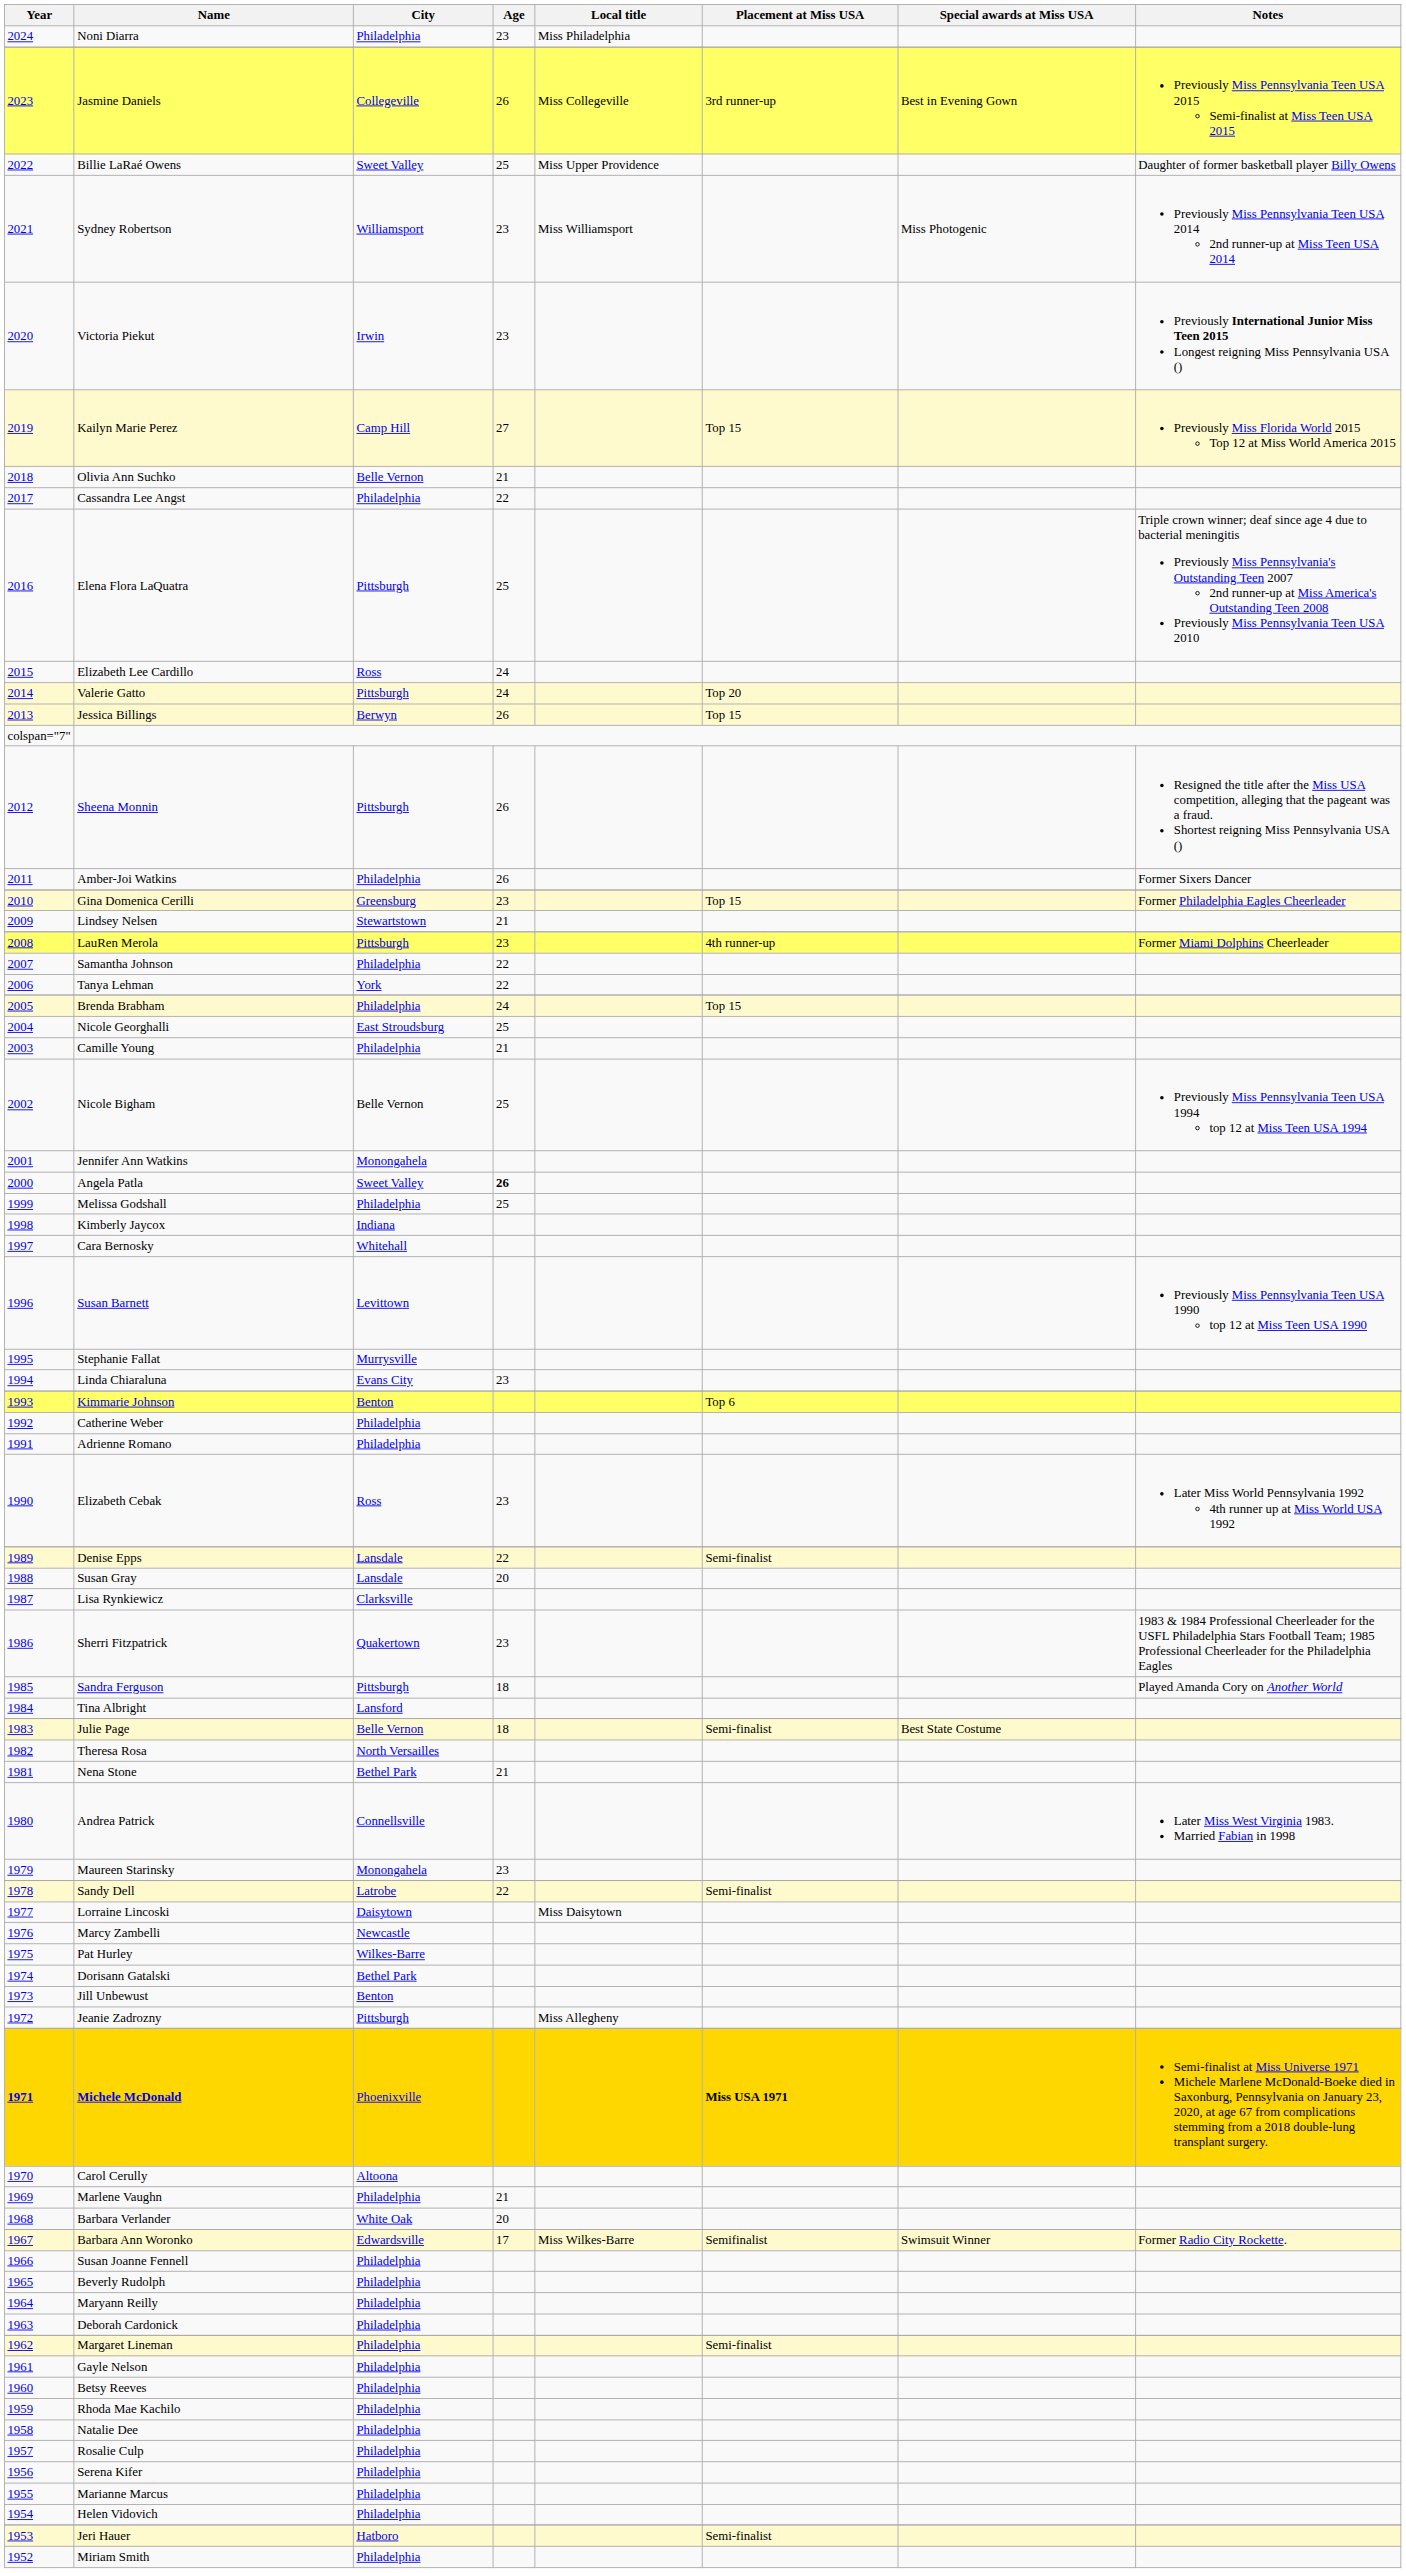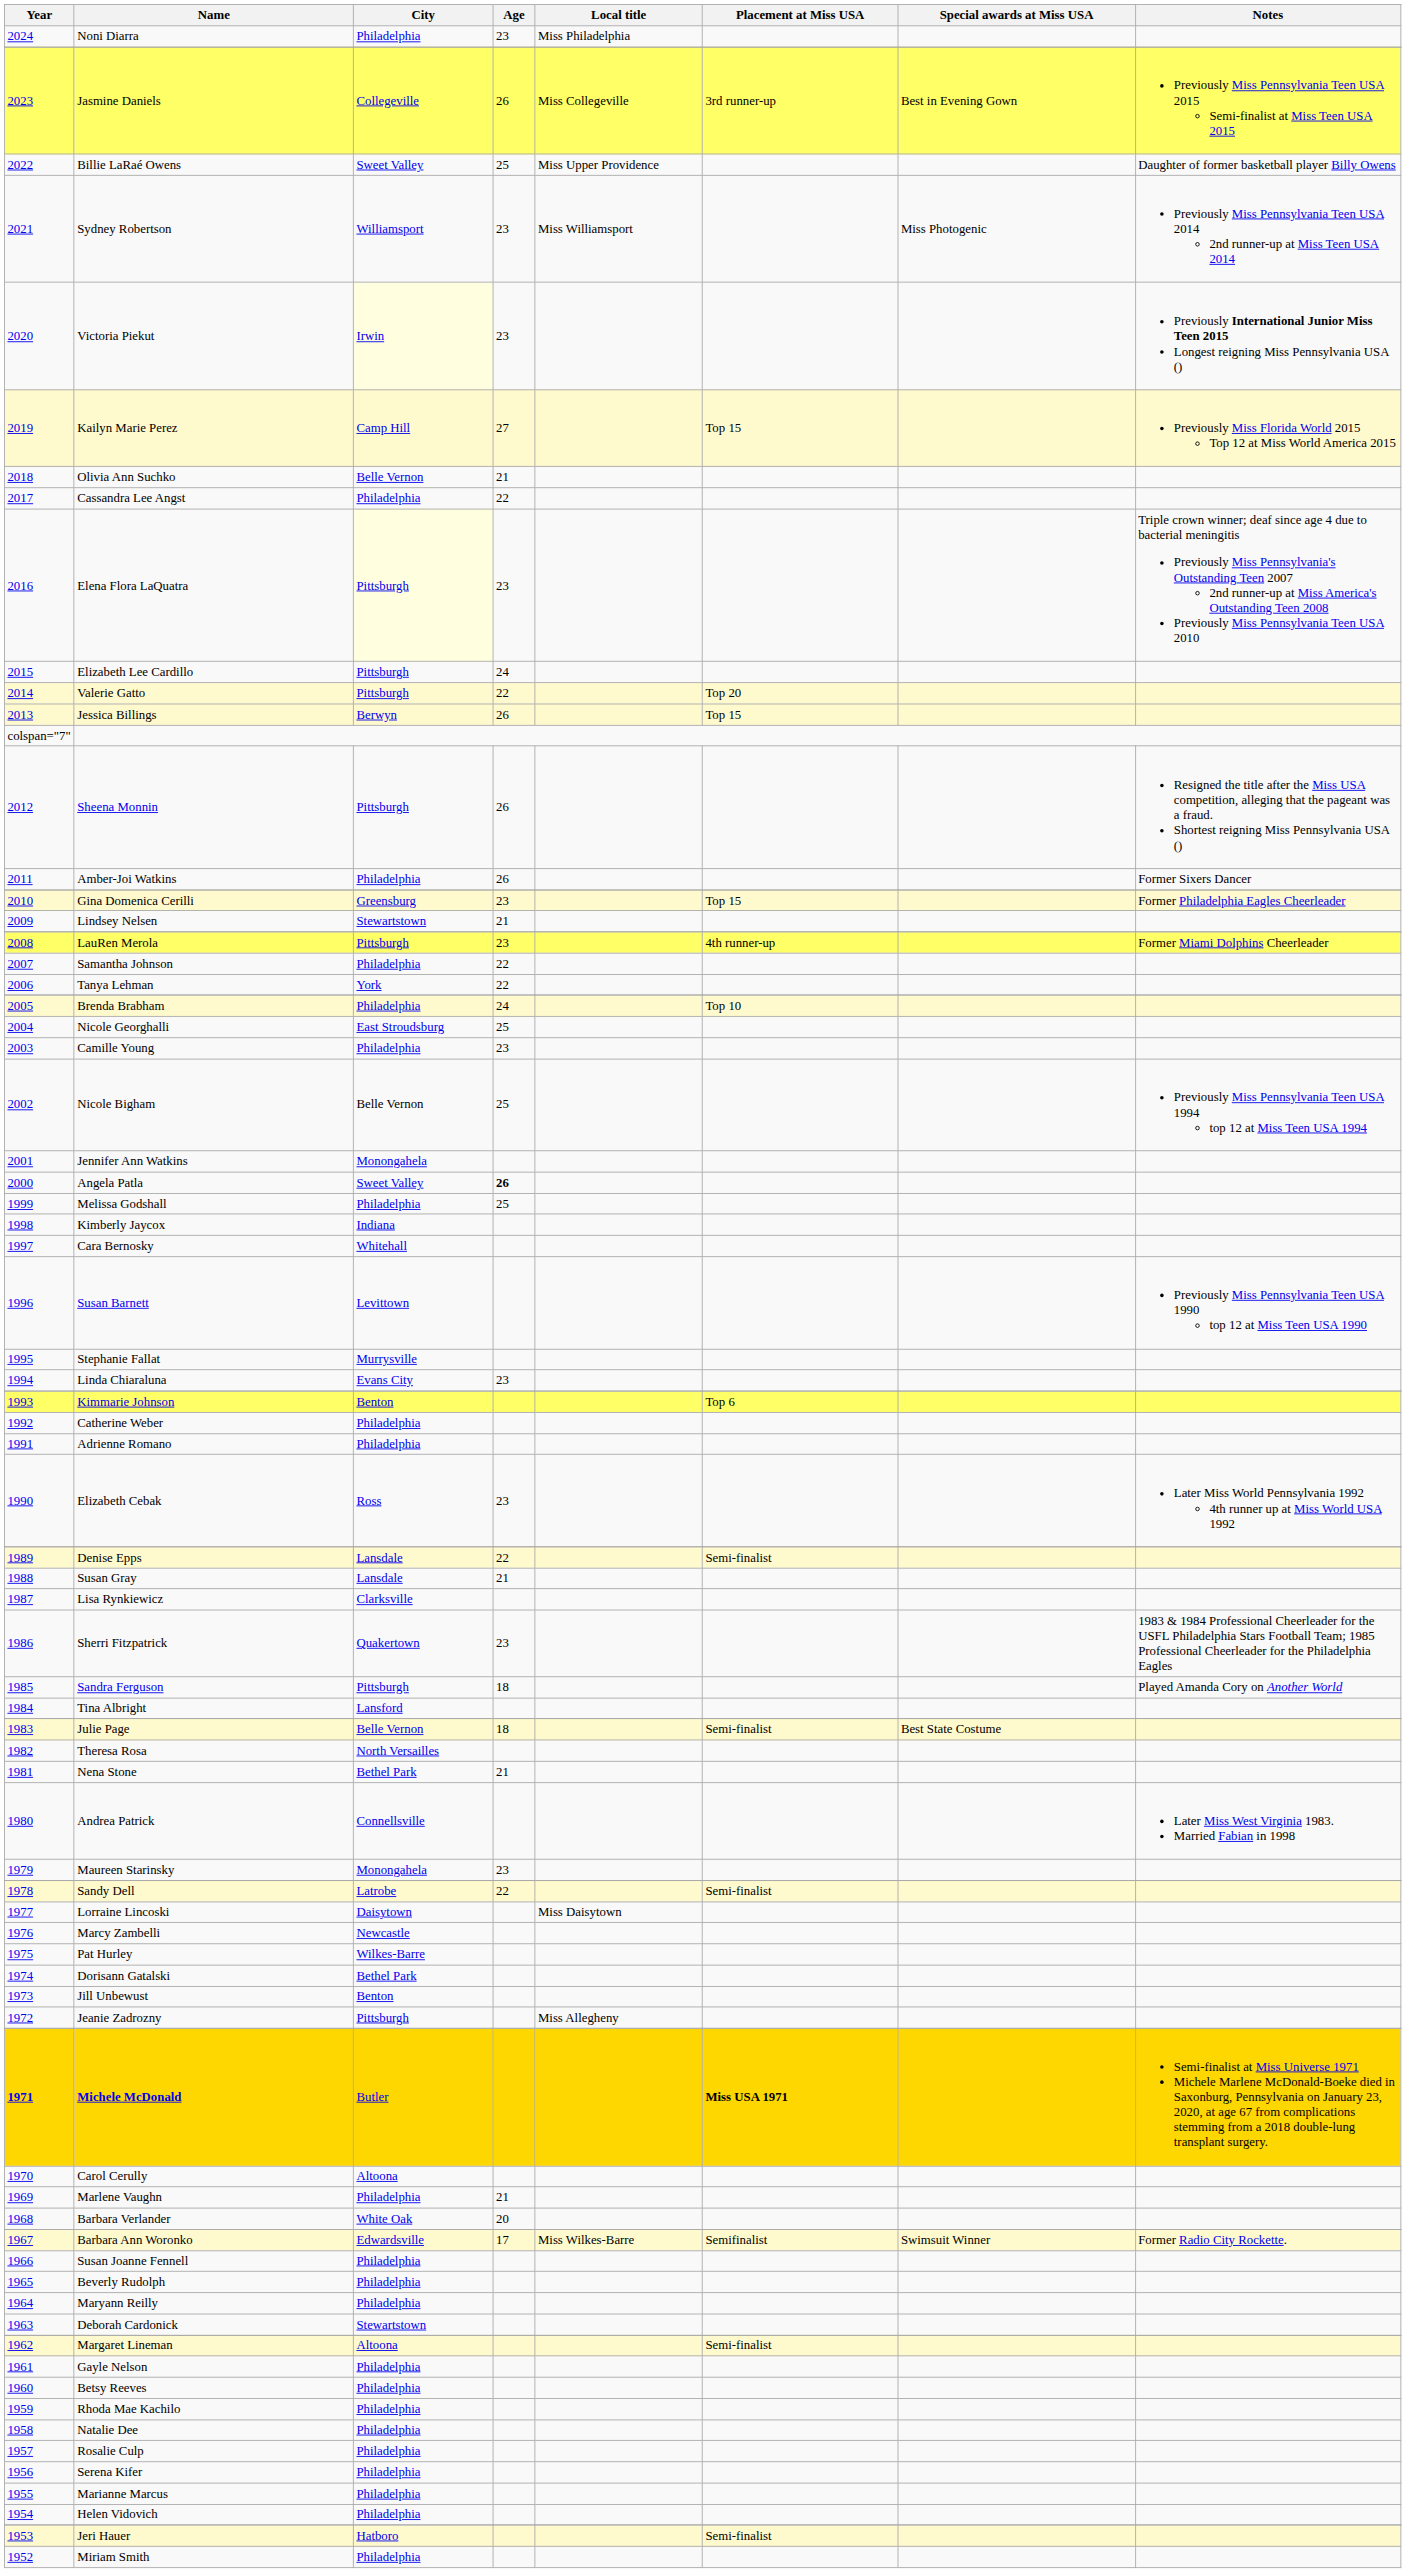(370, 336) no background -> (370, 336) lightyellow background
(383, 585) no background -> (383, 585) lightyellow background
(502, 585) 25 -> (502, 585) 23
(369, 672) Ross -> (383, 672) Pittsburgh
(502, 693) 24 -> (502, 693) 22
(723, 1006) Top 15 -> (723, 1006) Top 10
(502, 1048) 21 -> (502, 1048) 23
(502, 1578) 20 -> (502, 1578) 21
(389, 2097) Phoenixville -> (372, 2097) Butler
(388, 2324) Philadelphia -> (391, 2324) Stewartstown
(388, 2346) Philadelphia -> (377, 2346) Altoona
